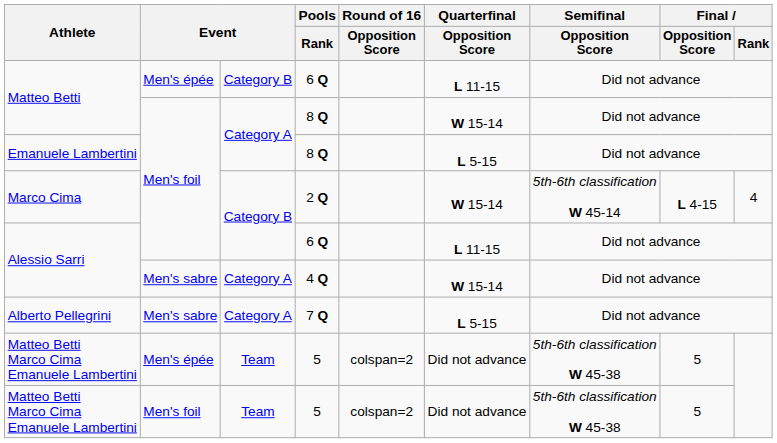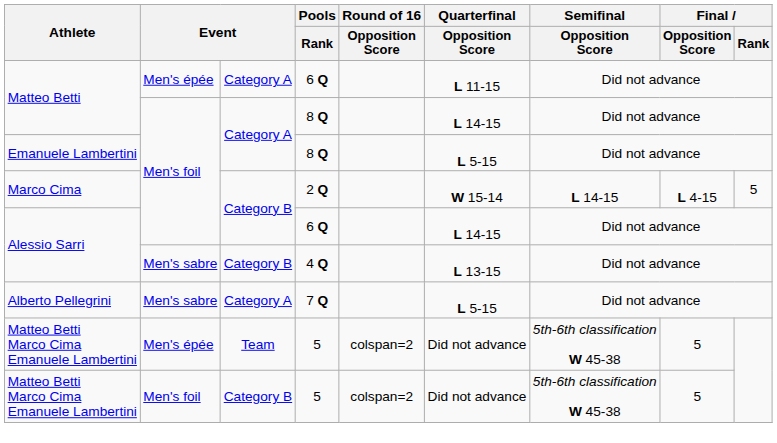(258, 80) Category B -> (258, 80) Category A
(477, 124) W 15-14 -> (477, 124) L 14-15
(595, 198) 5th-6th classification W 45-14 -> (595, 198) L 14-15
(753, 198) 4 -> (753, 190) 5
(477, 250) L 11-15 -> (477, 234) L 14-15
(258, 279) Category A -> (258, 264) Category B
(477, 286) W 15-14 -> (477, 271) L 13-15
(258, 412) Team -> (258, 397) Category B
